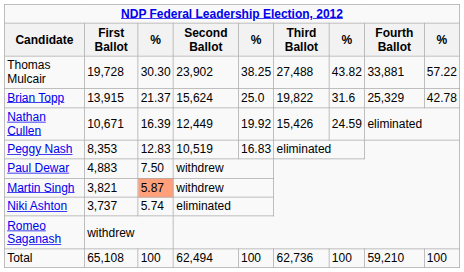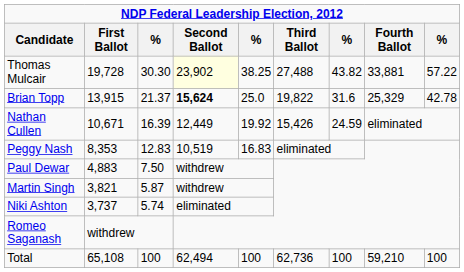(195, 72) no background -> (195, 72) lightyellow background
(195, 98) normal -> (195, 98) bold
(152, 187) lightsalmon background -> (152, 187) no background
